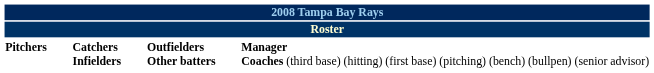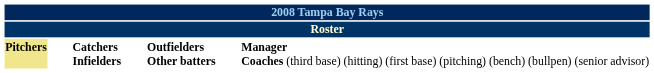(26, 46) no background -> (26, 46) khaki background
